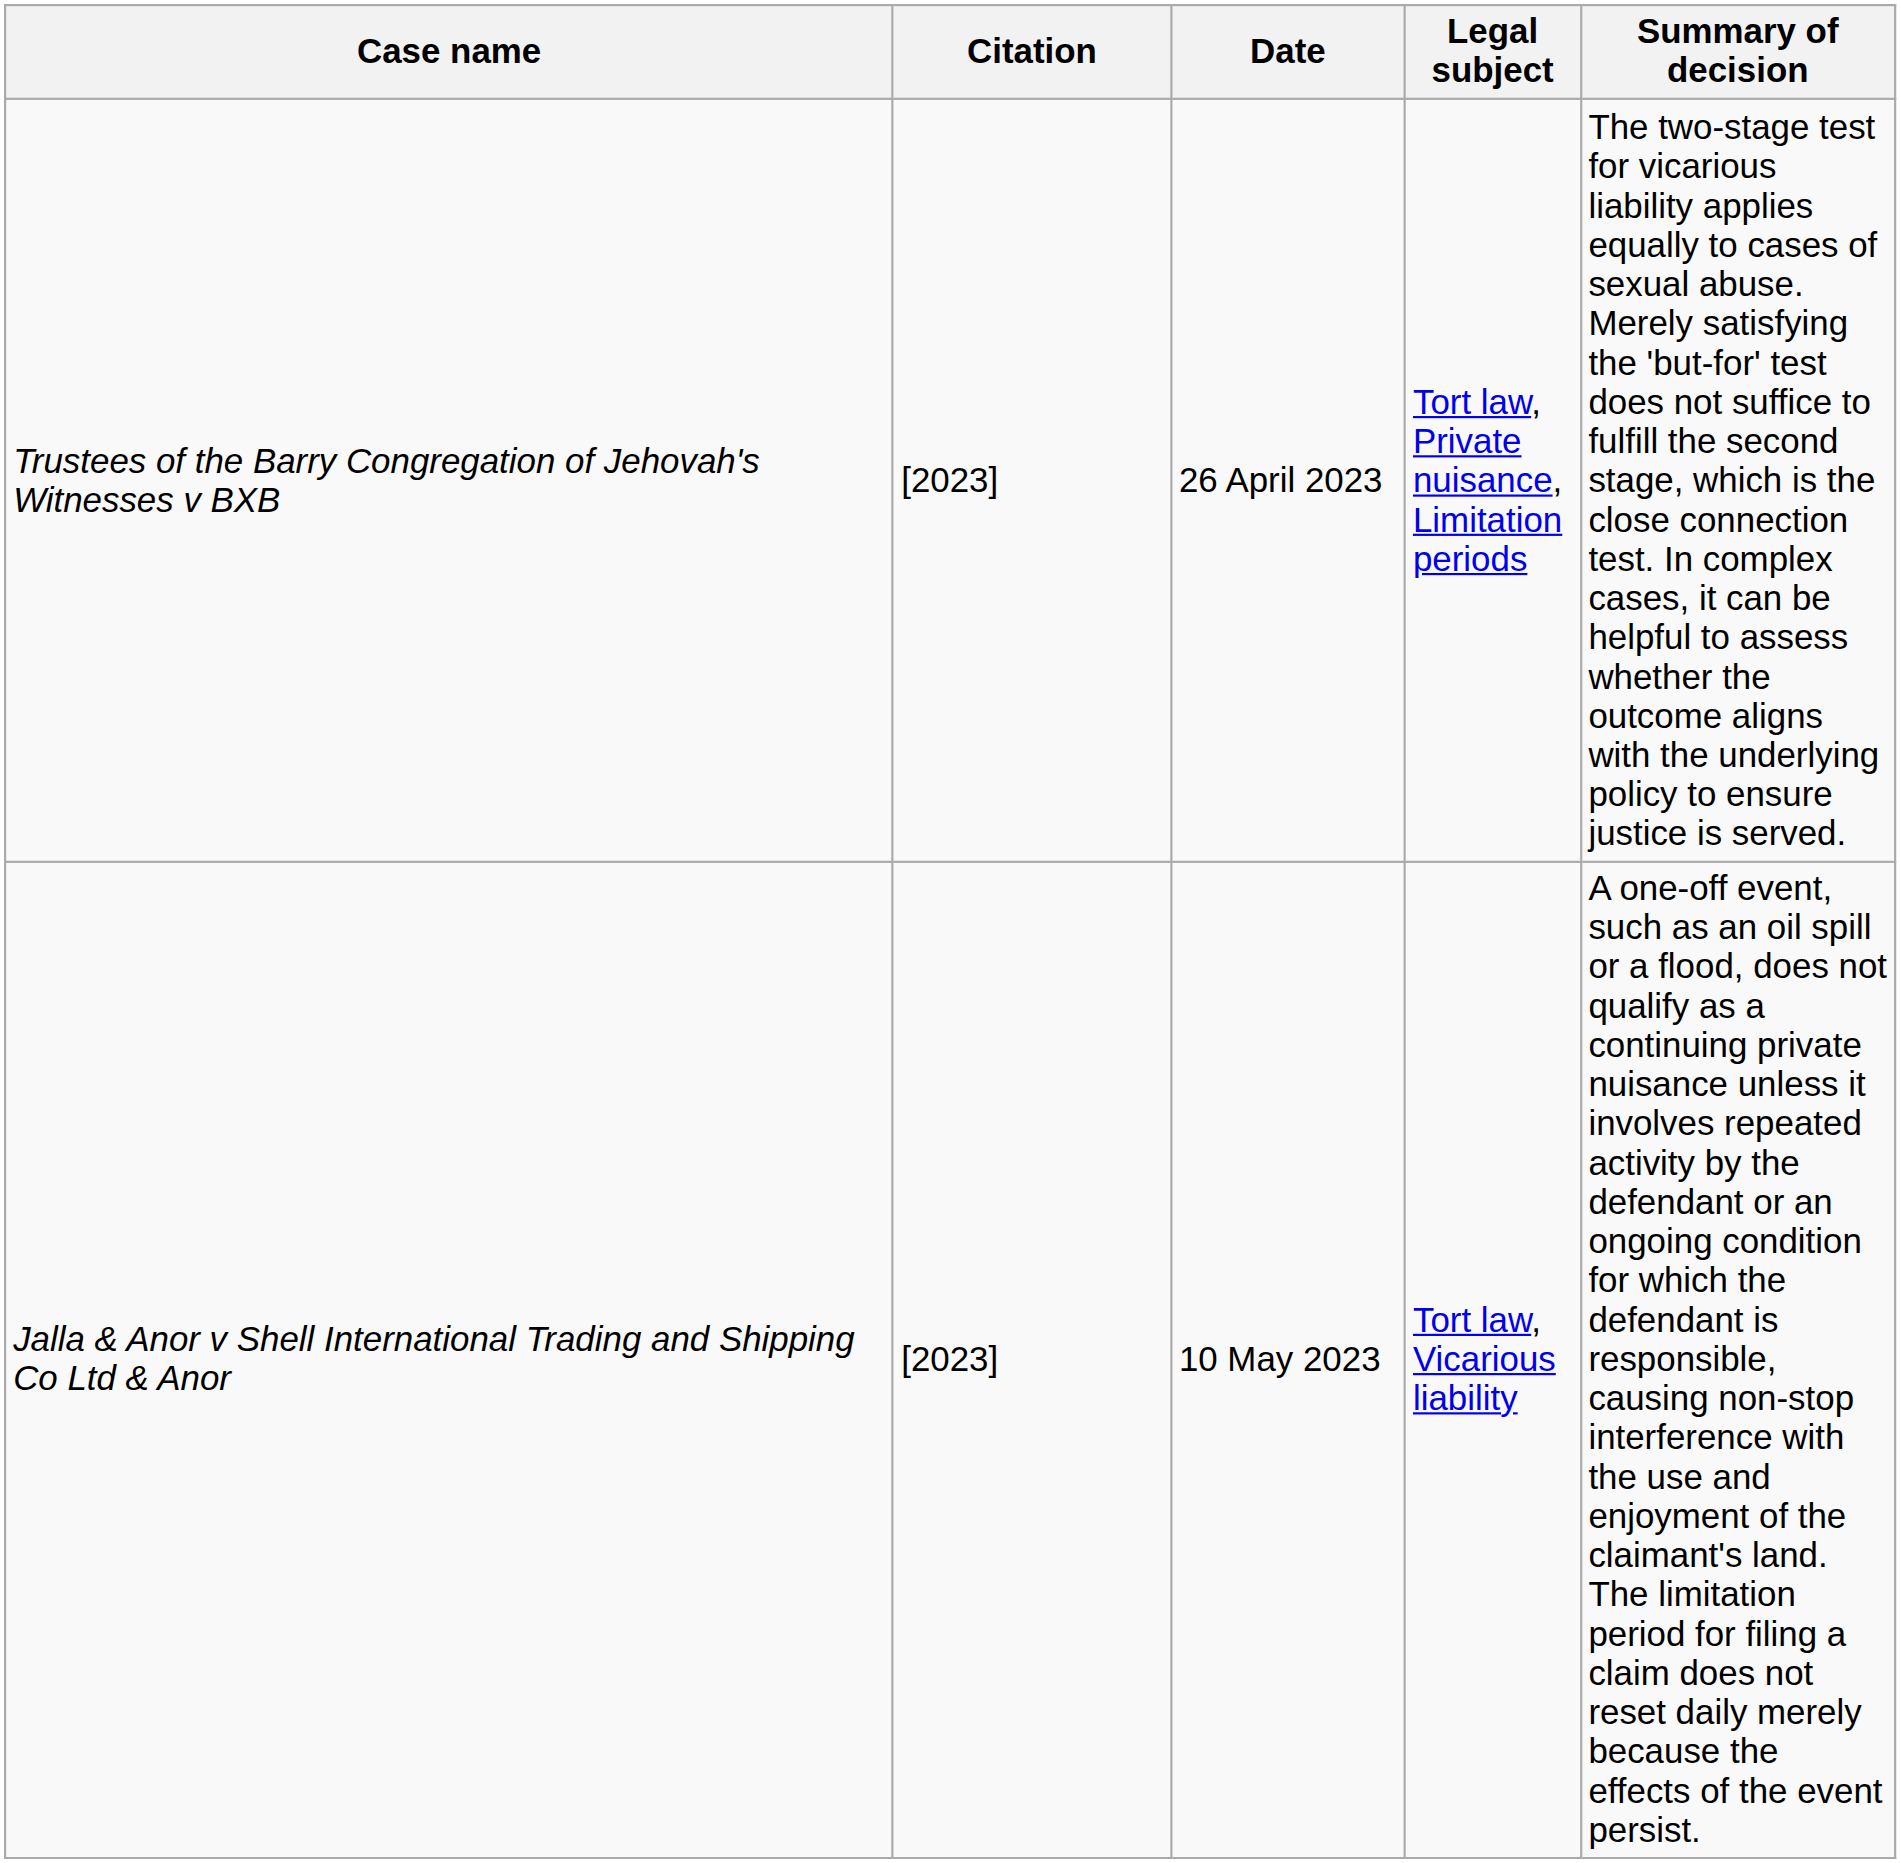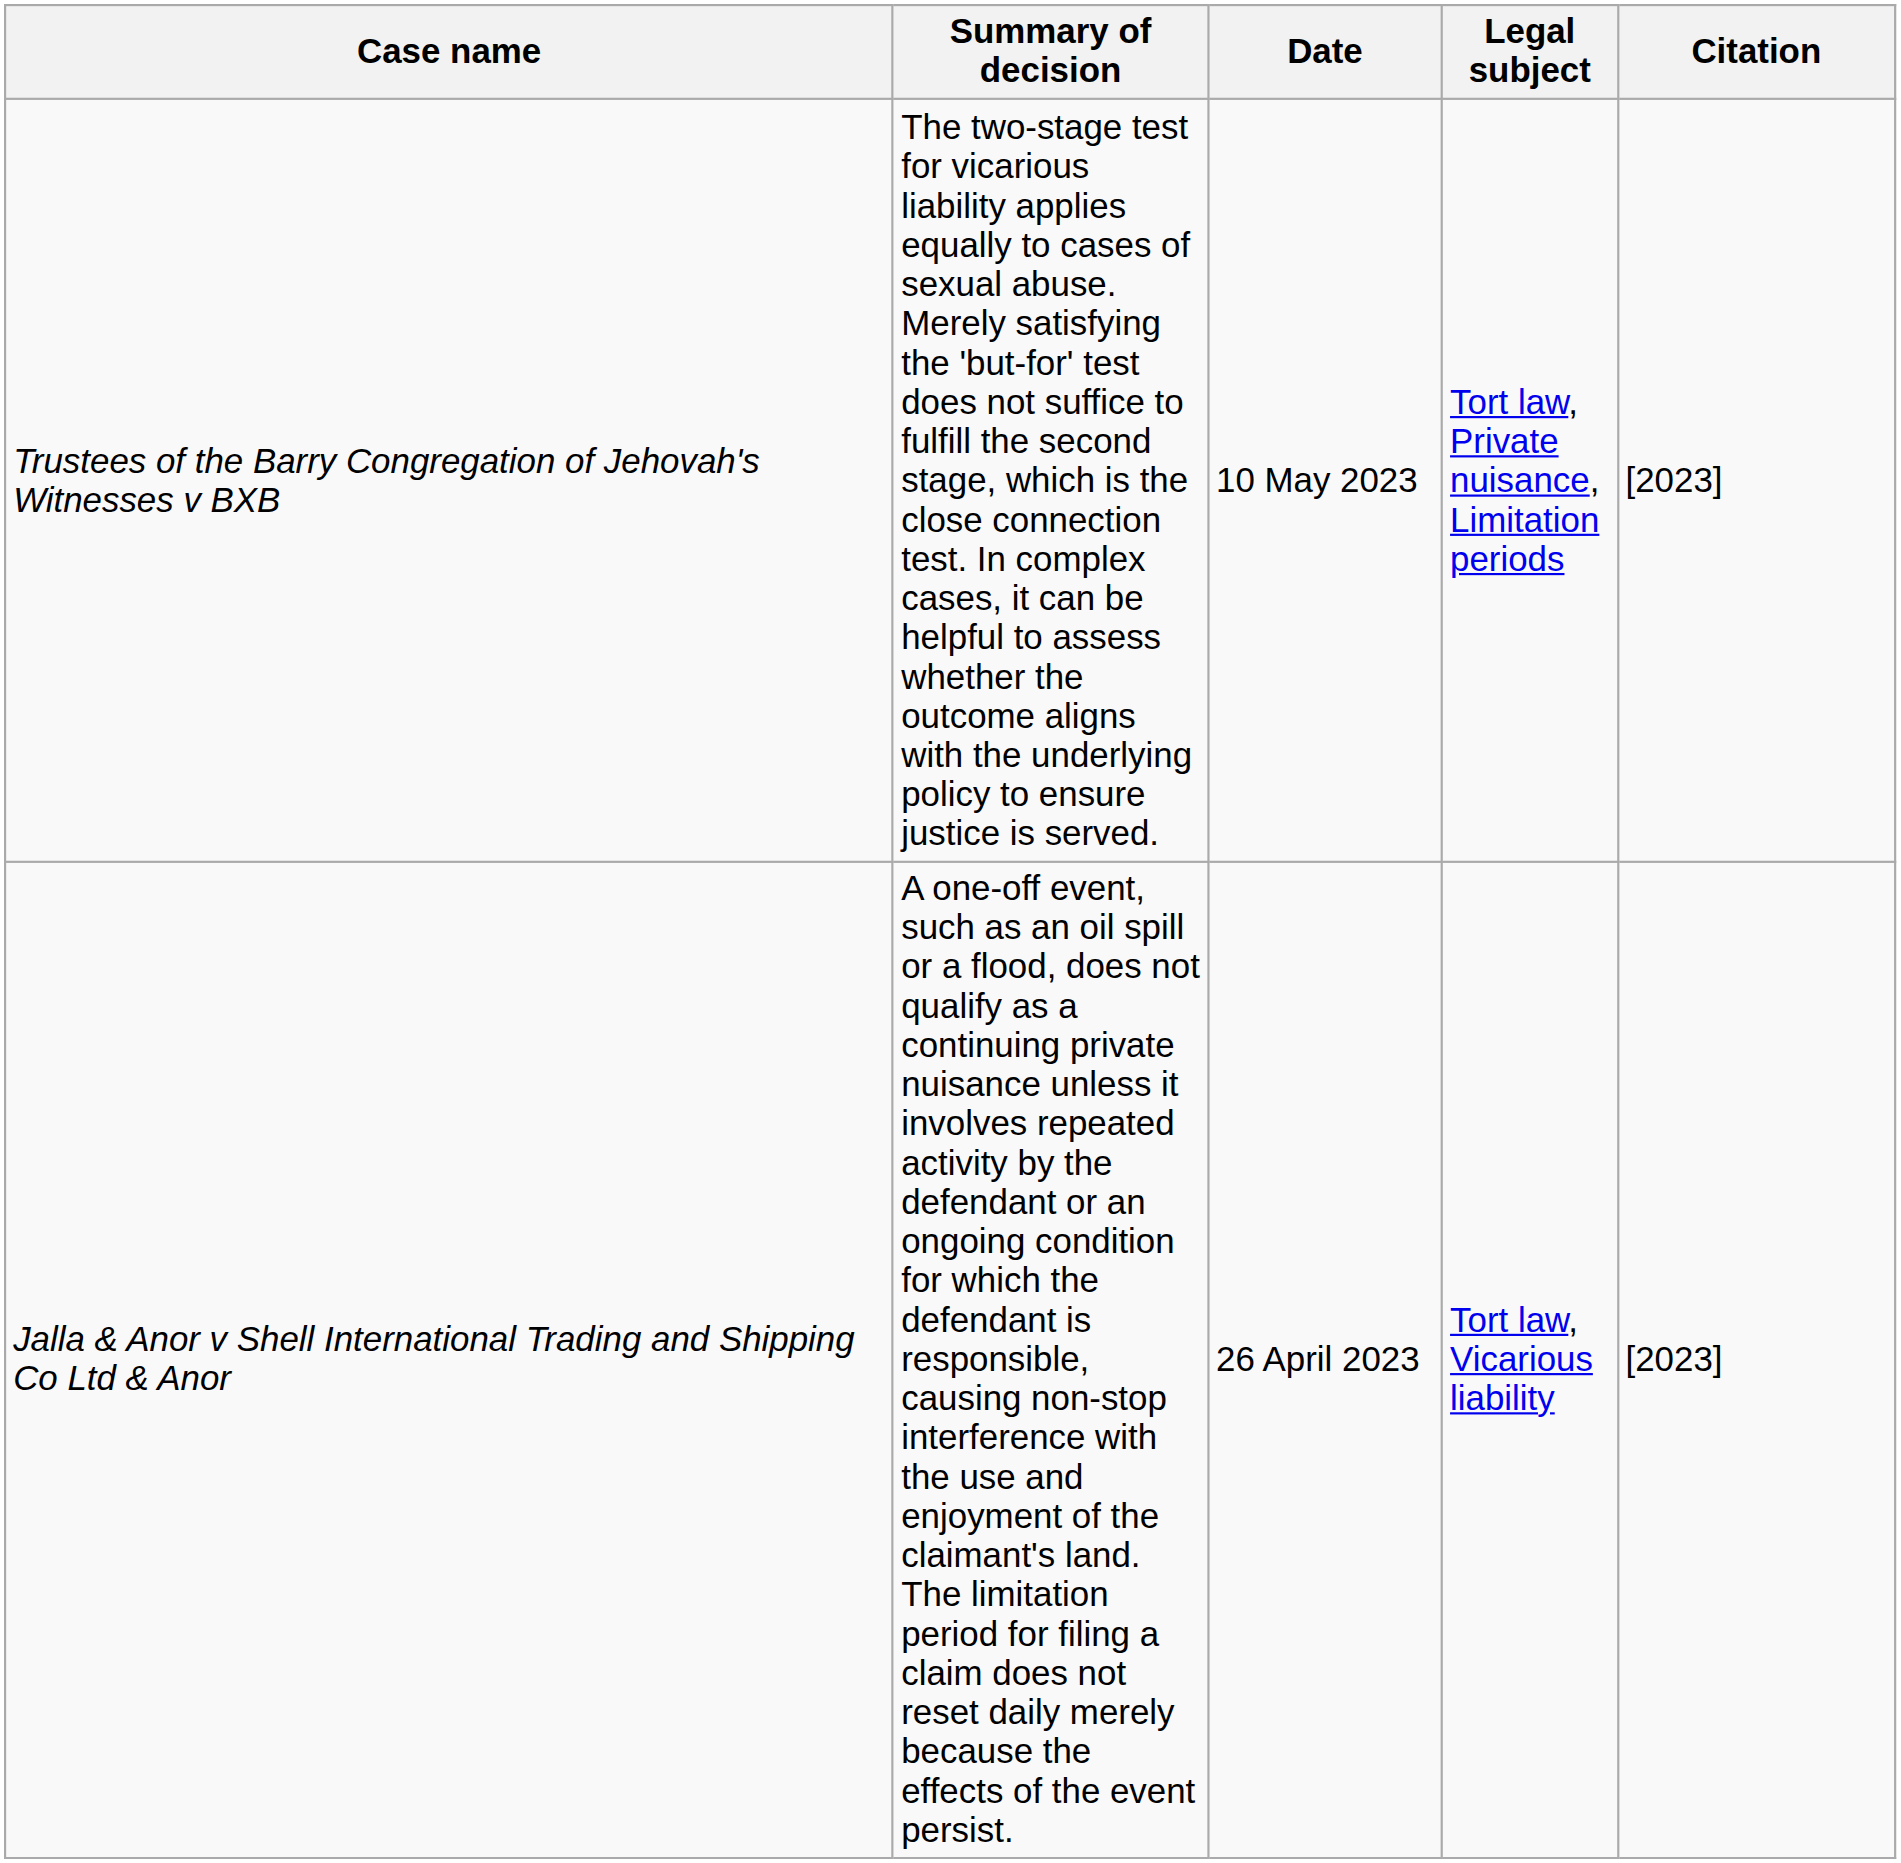columns swapped: (1032, 51) <-> (1738, 51)
(1281, 479) 26 April 2023 -> (1317, 479) 10 May 2023
(1280, 1359) 10 May 2023 -> (1318, 1359) 26 April 2023
